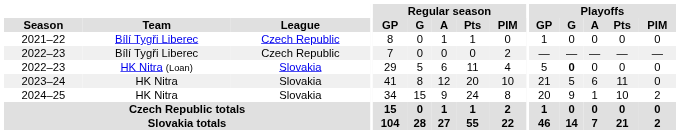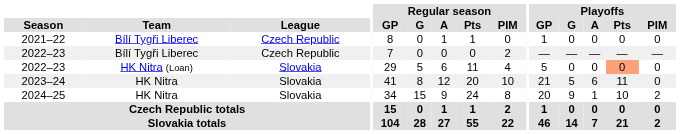(572, 67) bold -> (572, 67) normal
(622, 67) no background -> (622, 67) lightsalmon background
